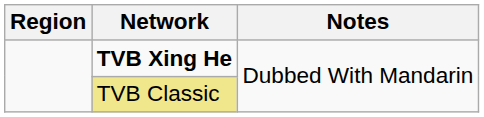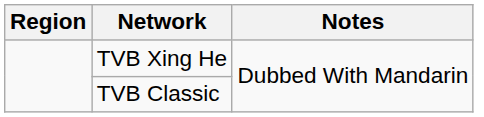(164, 58) bold -> (162, 58) normal
(158, 93) khaki background -> (158, 93) no background
